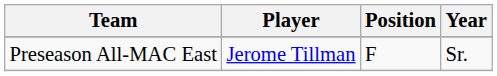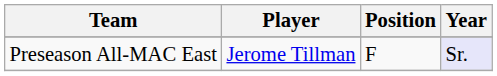(457, 53) no background -> (457, 53) lavender background
